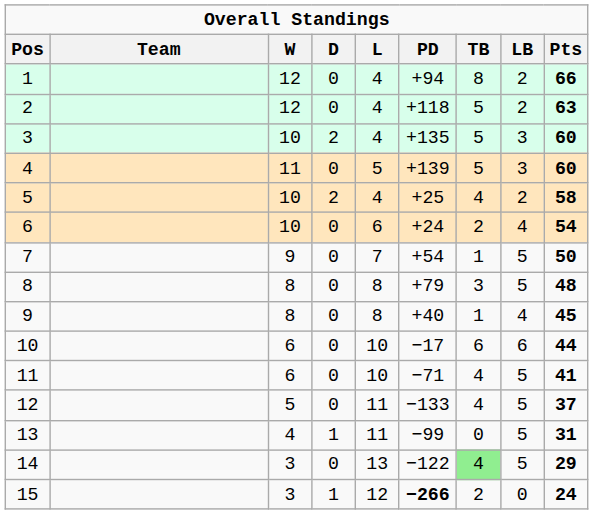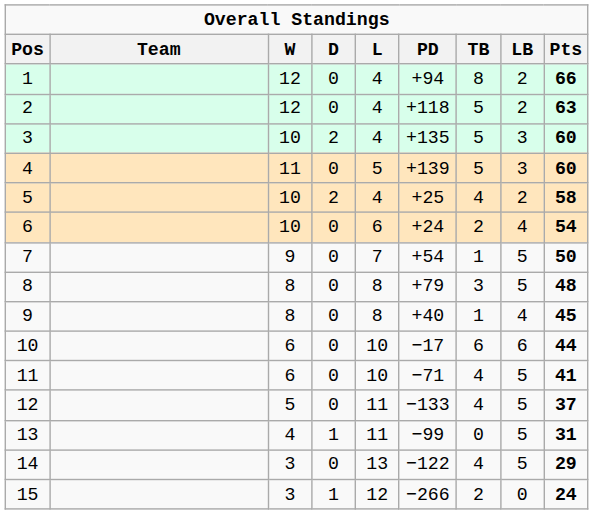(479, 465) lightgreen background -> (479, 465) no background
(428, 494) bold -> (428, 494) normal
